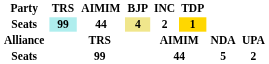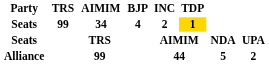(63, 24) paleturquoise background -> (63, 24) no background
(101, 24) 44 -> (101, 24) 34
(138, 24) khaki background -> (138, 24) no background
(24, 40) Alliance -> (24, 40) Seats
(24, 56) Seats -> (24, 56) Alliance
